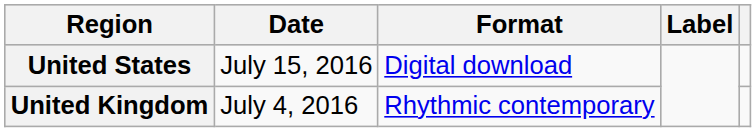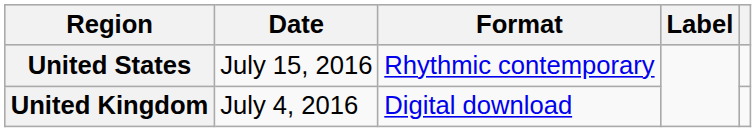(478, 65) Digital download -> (519, 65) Rhythmic contemporary
(519, 106) Rhythmic contemporary -> (478, 106) Digital download
